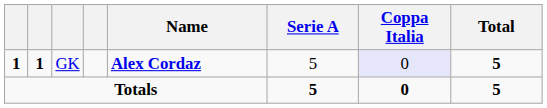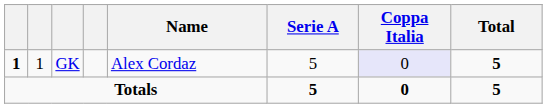(40, 63) bold -> (40, 63) normal
(156, 63) bold -> (154, 63) normal
